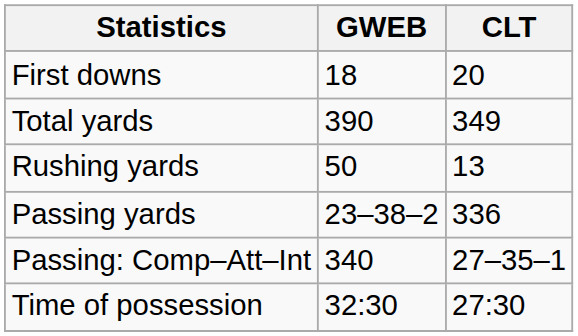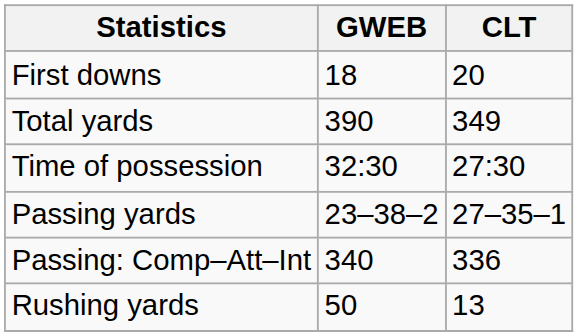rows swapped: (105, 167) <-> (137, 306)
(477, 213) 336 -> (509, 213) 27–35–1
(509, 260) 27–35–1 -> (477, 260) 336
